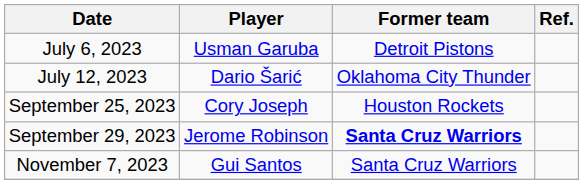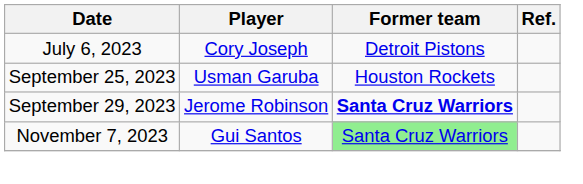(256, 48) Usman Garuba -> (256, 48) Cory Joseph
- row: (92, 77)
(256, 106) Cory Joseph -> (256, 77) Usman Garuba
(434, 164) no background -> (425, 135) lightgreen background
